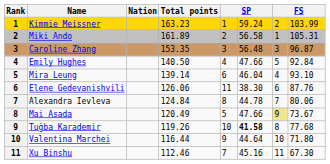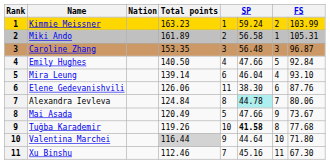(251, 101) no background -> (251, 101) paleturquoise background
(277, 114) khaki background -> (277, 114) no background
(175, 140) no background -> (175, 140) lightgrey background
